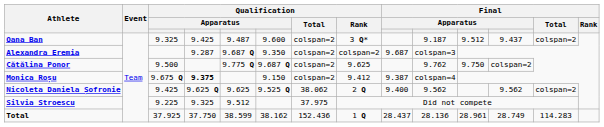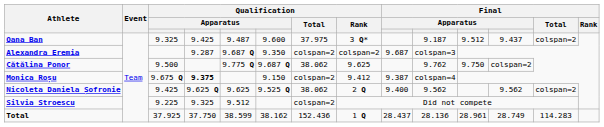(314, 39) colspan=2 -> (314, 39) 37.975
(314, 64) colspan=2 -> (314, 64) 38.062
(314, 103) 37.975 -> (314, 103) colspan=2
